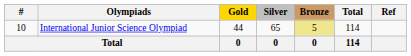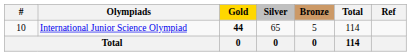(238, 28) normal -> (238, 28) bold
(314, 28) khaki background -> (314, 28) no background
